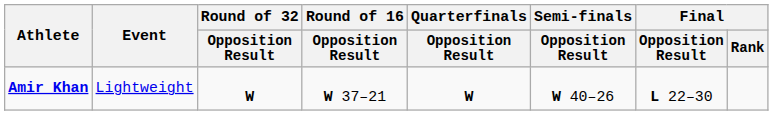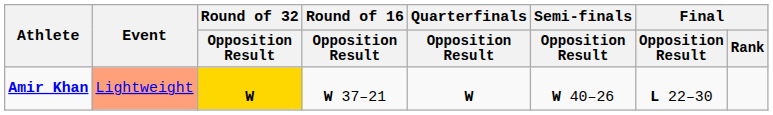(145, 88) no background -> (145, 88) lightsalmon background
(250, 97) no background -> (250, 97) gold background
